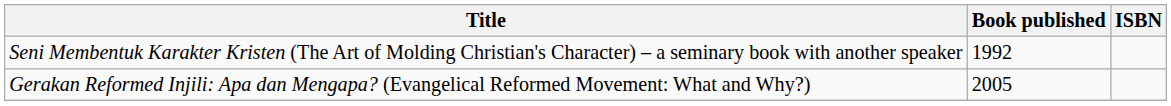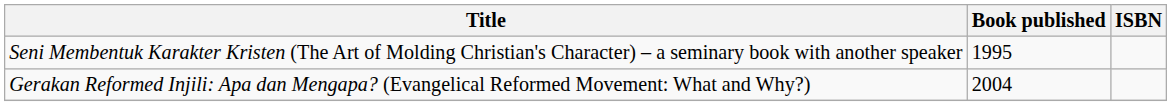(992, 52) 1992 -> (992, 52) 1995
(992, 84) 2005 -> (992, 84) 2004
